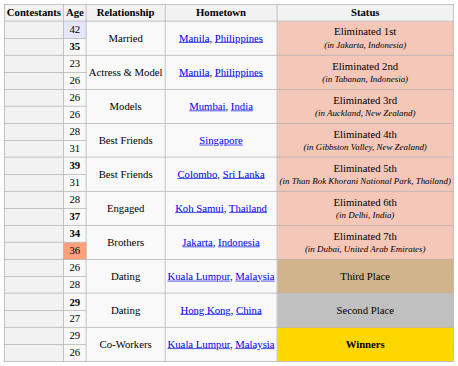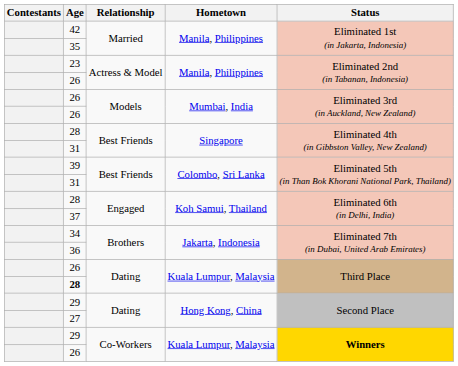(75, 30) lavender background -> (75, 30) no background
(75, 47) bold -> (75, 47) normal
(75, 166) bold -> (75, 166) normal
(75, 217) bold -> (75, 217) normal
(75, 234) bold -> (75, 234) normal
(75, 251) lightsalmon background -> (75, 251) no background
(75, 285) normal -> (75, 285) bold
(75, 302) bold -> (75, 302) normal
